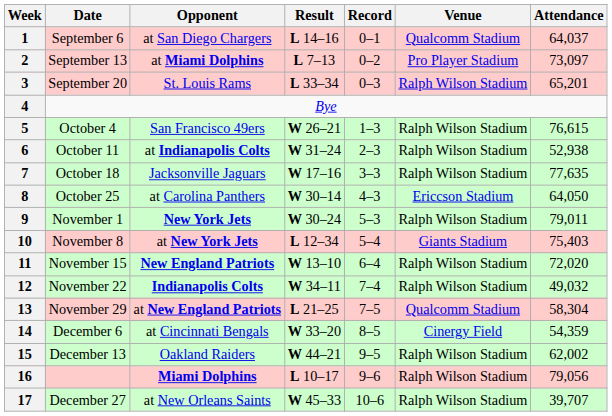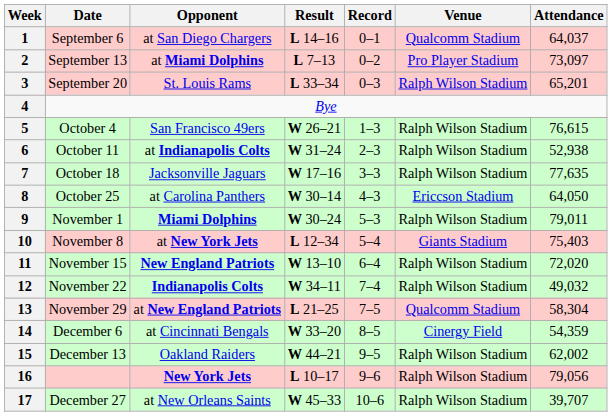(207, 219) New York Jets -> (207, 219) Miami Dolphins
(207, 377) Miami Dolphins -> (207, 377) New York Jets
